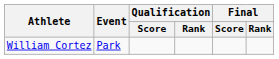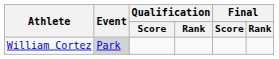(109, 45) no background -> (109, 45) lightgrey background
